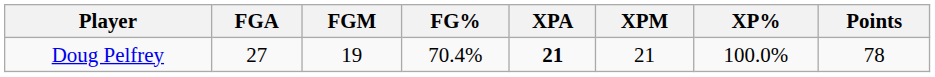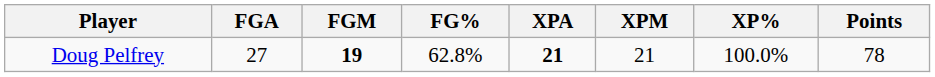(352, 54) normal -> (352, 54) bold
(455, 54) 70.4% -> (455, 54) 62.8%
